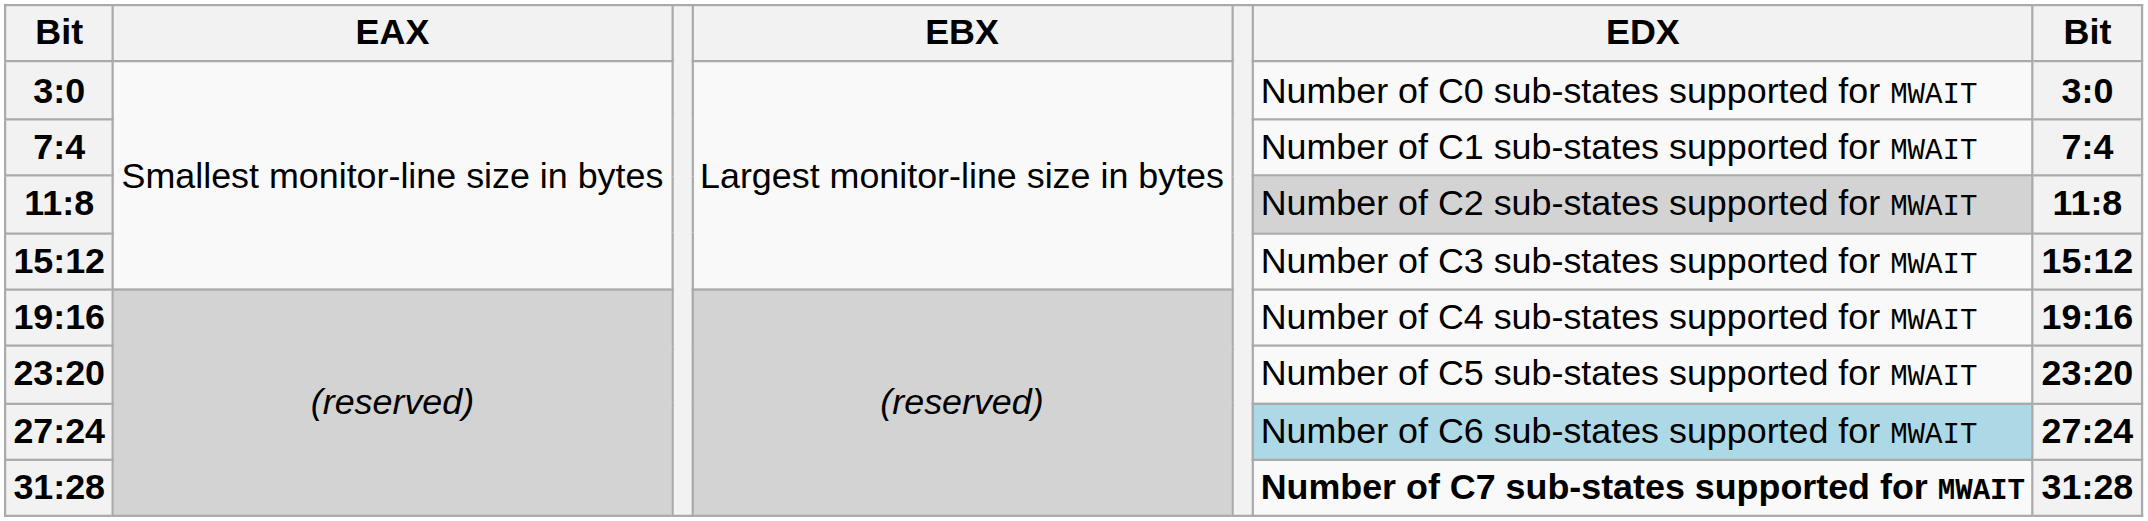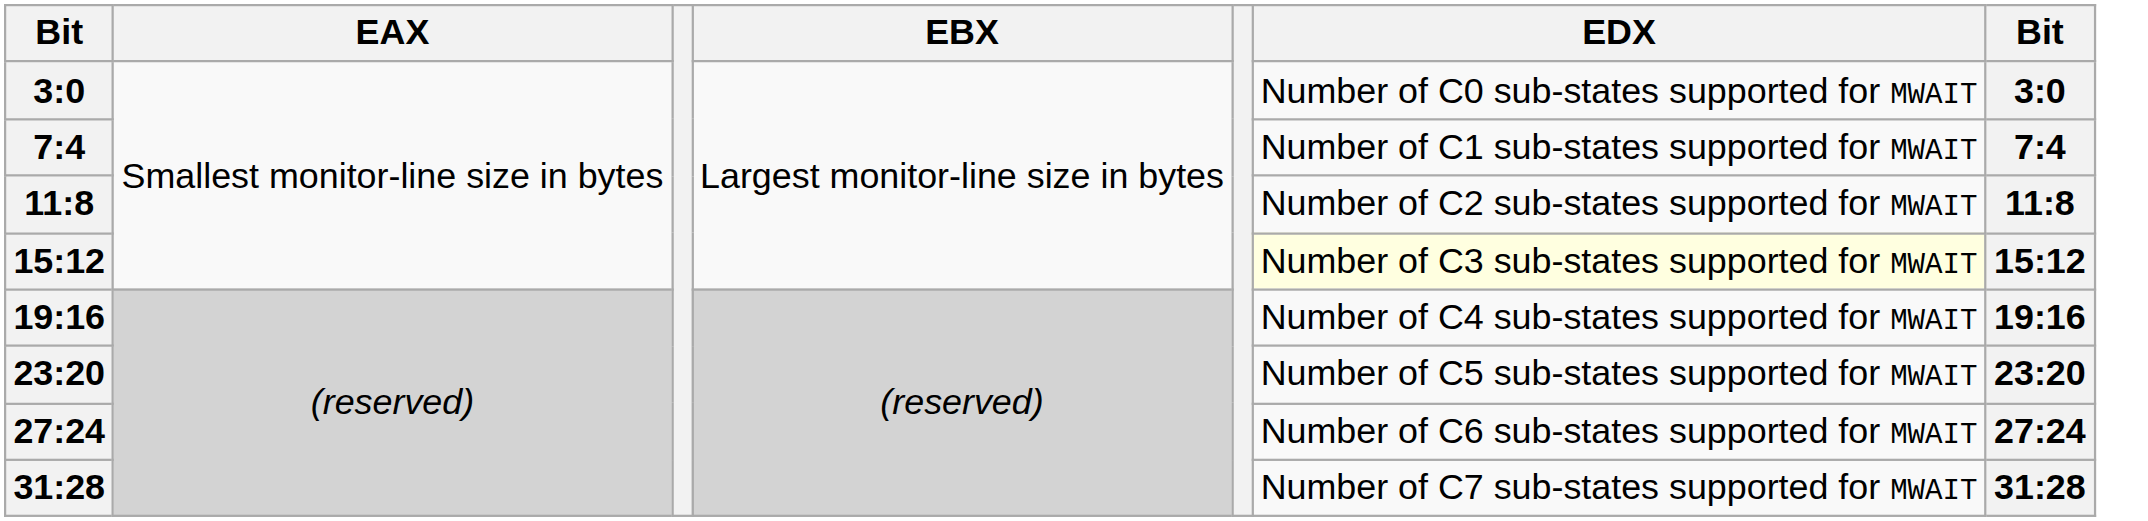(1619, 204) lightgrey background -> (1619, 204) no background
(1619, 261) no background -> (1619, 261) lightyellow background
(1619, 431) lightblue background -> (1619, 431) no background
(1643, 488) bold -> (1619, 488) normal
